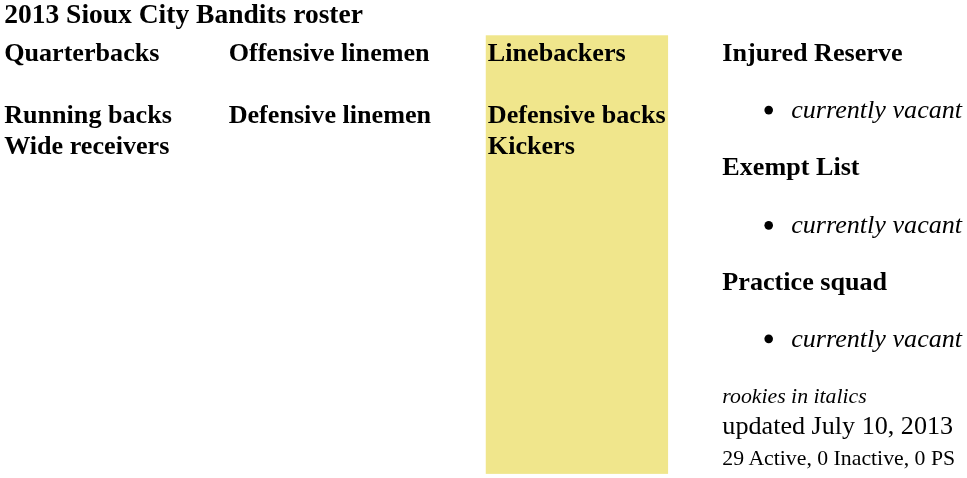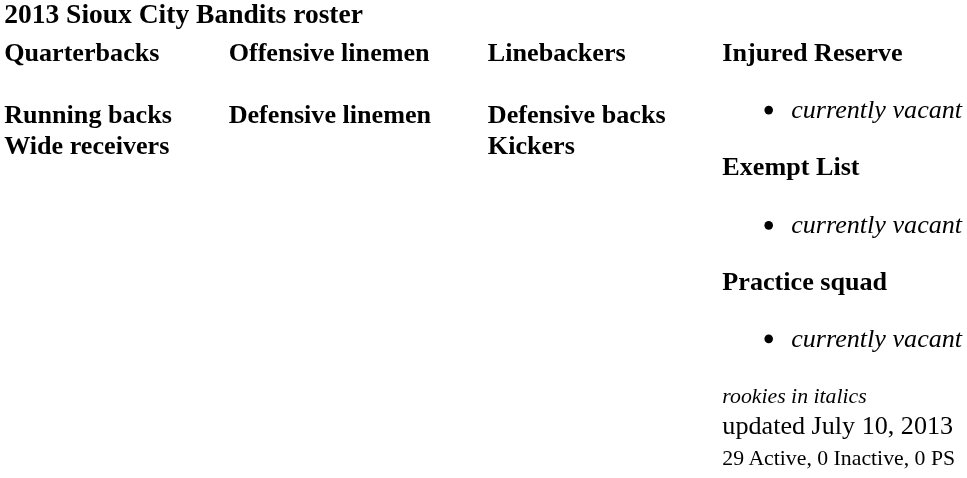(577, 98) khaki background -> (577, 98) no background
